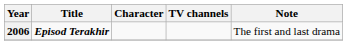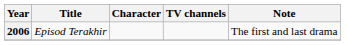(72, 31) bold -> (71, 31) normal
